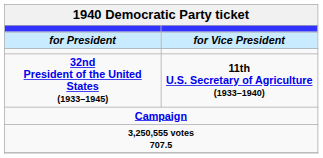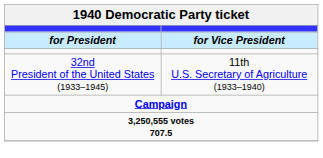(83, 81) bold -> (83, 75) normal
(239, 81) bold -> (239, 75) normal
